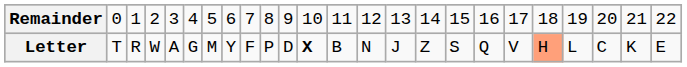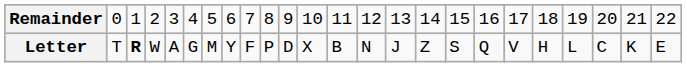(136, 48) normal -> (136, 48) bold
(307, 48) bold -> (307, 48) normal
(543, 48) lightsalmon background -> (543, 48) no background
